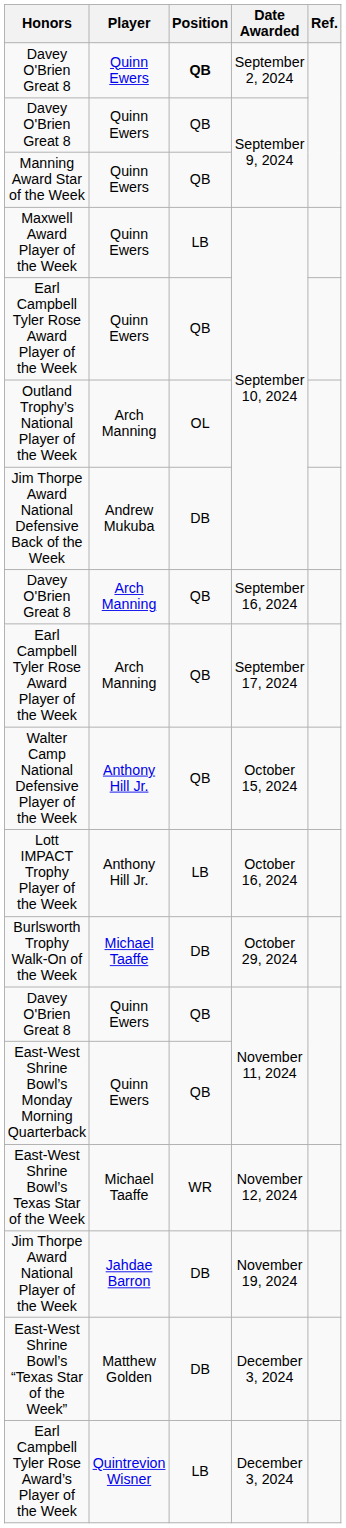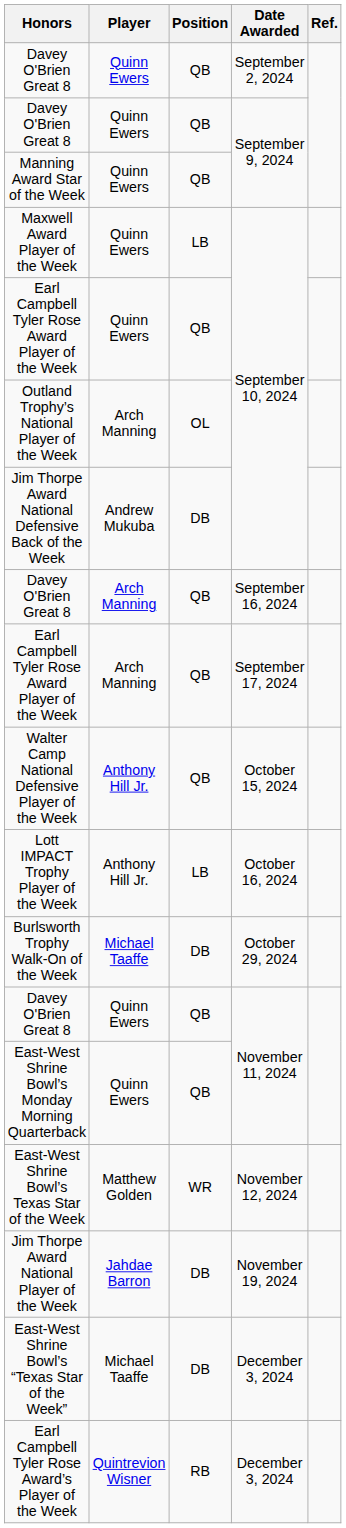(200, 70) bold -> (200, 70) normal
(129, 1187) Michael Taaffe -> (129, 1187) Matthew Golden
(129, 1368) Matthew Golden -> (129, 1368) Michael Taaffe
(200, 1471) LB -> (200, 1471) RB
